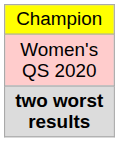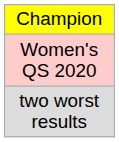(59, 111) bold -> (59, 111) normal
